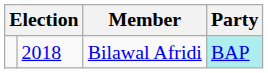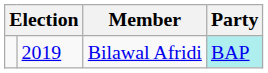(41, 51) 2018 -> (41, 51) 2019
